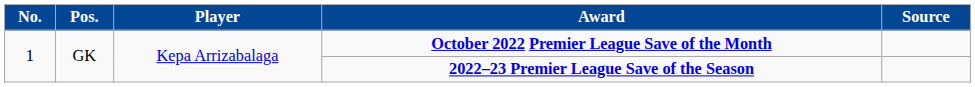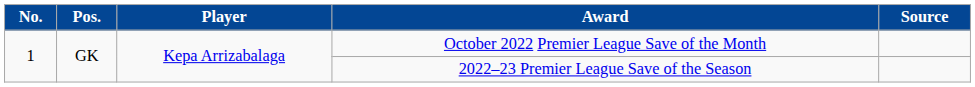(602, 43) bold -> (605, 43) normal
(602, 69) bold -> (605, 69) normal
